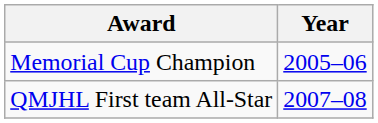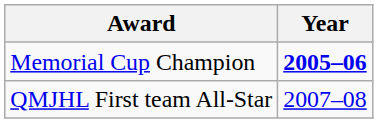(325, 61) normal -> (325, 61) bold
